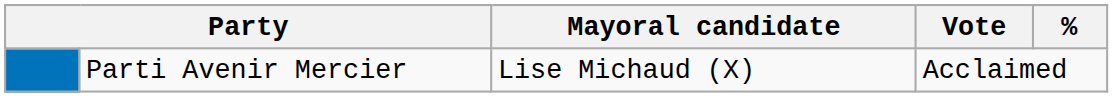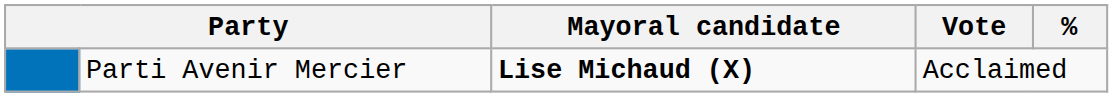(627, 70) normal -> (627, 70) bold
